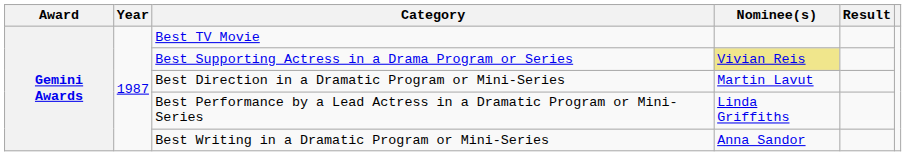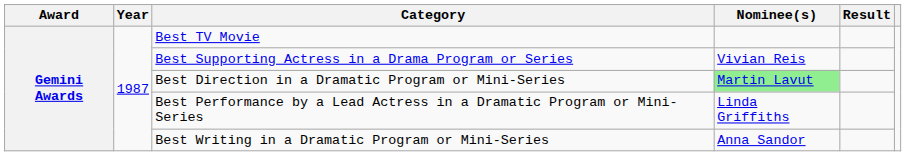(761, 59) khaki background -> (761, 59) no background
(765, 81) no background -> (765, 81) lightgreen background
